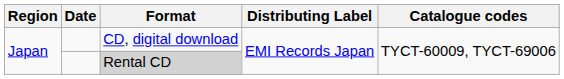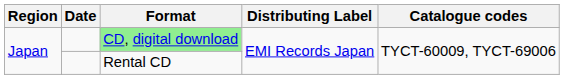(171, 39) no background -> (171, 39) lightgreen background
(137, 62) lightgrey background -> (137, 62) no background
